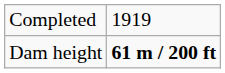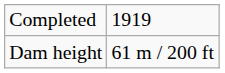(164, 51) bold -> (163, 51) normal
